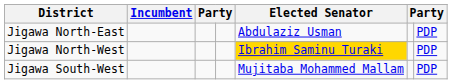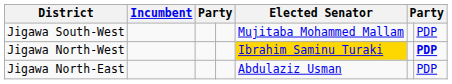rows swapped: (66, 33) <-> (66, 70)
(427, 51) normal -> (427, 51) bold
